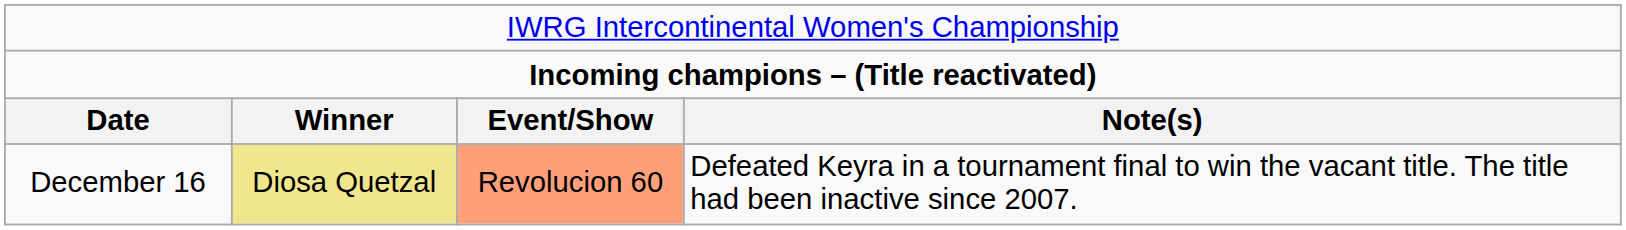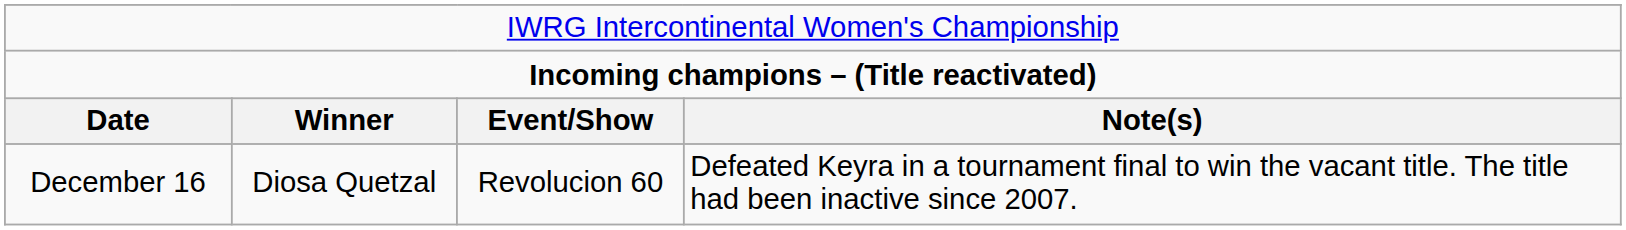(344, 183) khaki background -> (344, 183) no background
(570, 183) lightsalmon background -> (570, 183) no background
